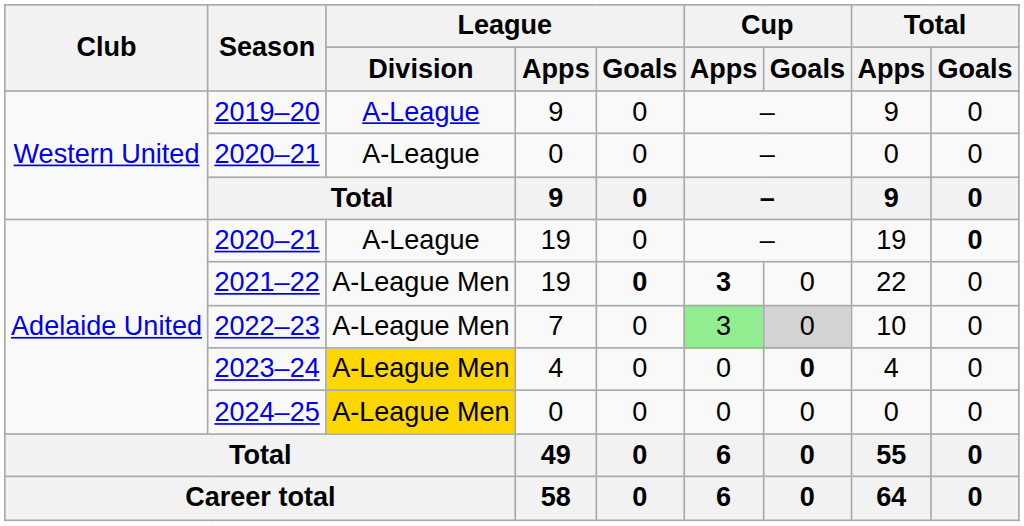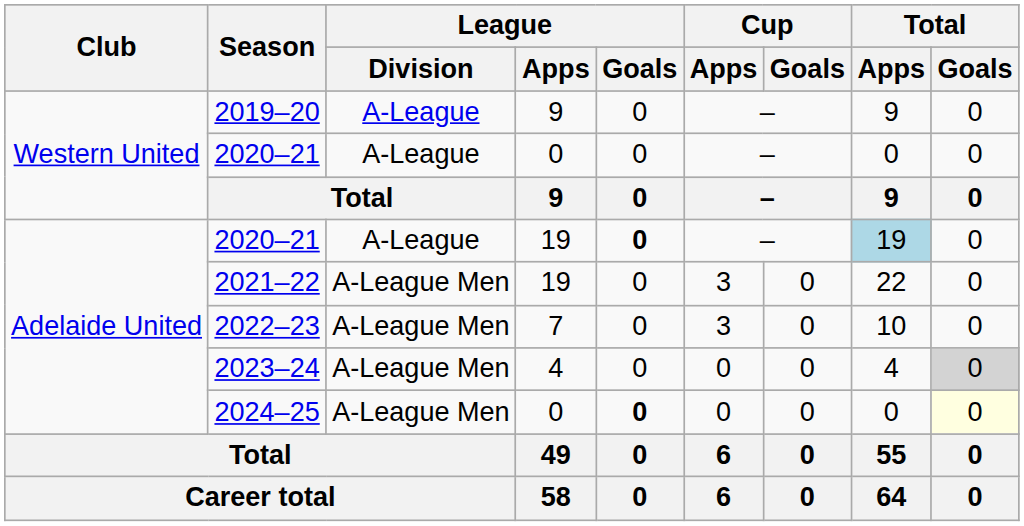(640, 240) normal -> (640, 240) bold
(891, 240) no background -> (891, 240) lightblue background
(975, 240) bold -> (975, 240) normal
(640, 283) bold -> (640, 283) normal
(724, 283) bold -> (724, 283) normal
(724, 326) lightgreen background -> (724, 326) no background
(807, 326) lightgrey background -> (807, 326) no background
(421, 369) gold background -> (421, 369) no background
(807, 369) bold -> (807, 369) normal
(975, 369) no background -> (975, 369) lightgrey background
(421, 411) gold background -> (421, 411) no background
(640, 411) normal -> (640, 411) bold
(975, 411) no background -> (975, 411) lightyellow background
